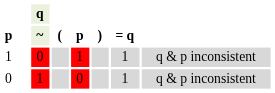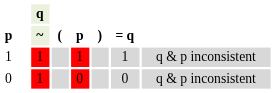(40, 57) 0 -> (40, 57) 1
(125, 78) 1 -> (125, 78) 0
